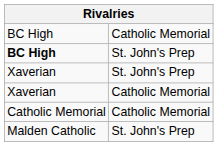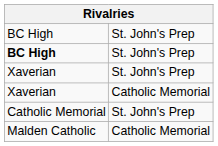(161, 33) Catholic Memorial -> (153, 33) St. John's Prep
(161, 111) Catholic Memorial -> (153, 111) St. John's Prep
(153, 131) St. John's Prep -> (161, 131) Catholic Memorial
